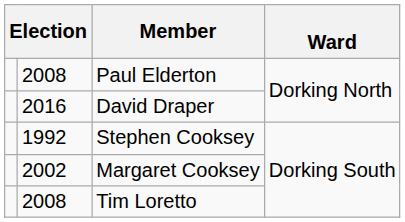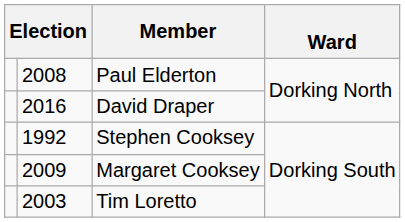(44, 169) 2002 -> (44, 169) 2009
(44, 201) 2008 -> (44, 201) 2003
